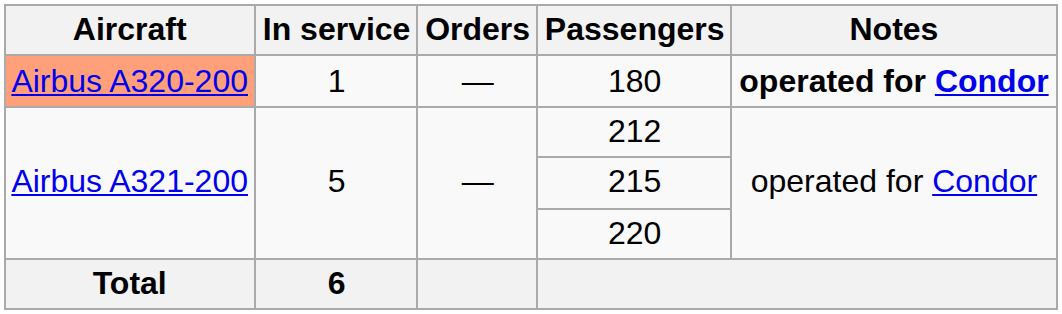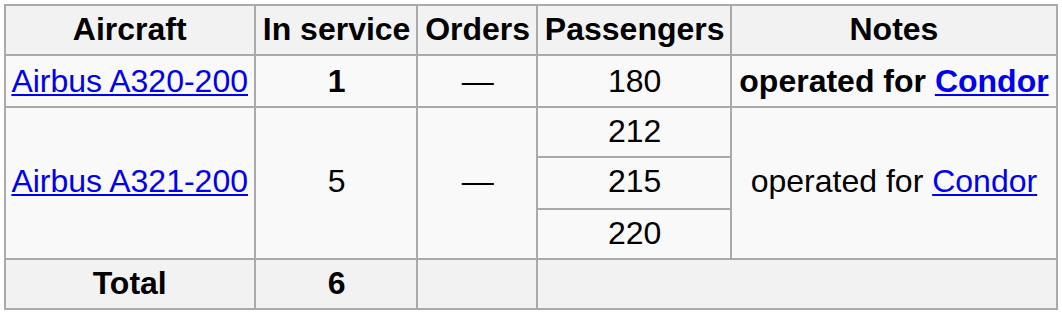(130, 80) lightsalmon background -> (130, 80) no background
(337, 80) normal -> (337, 80) bold
